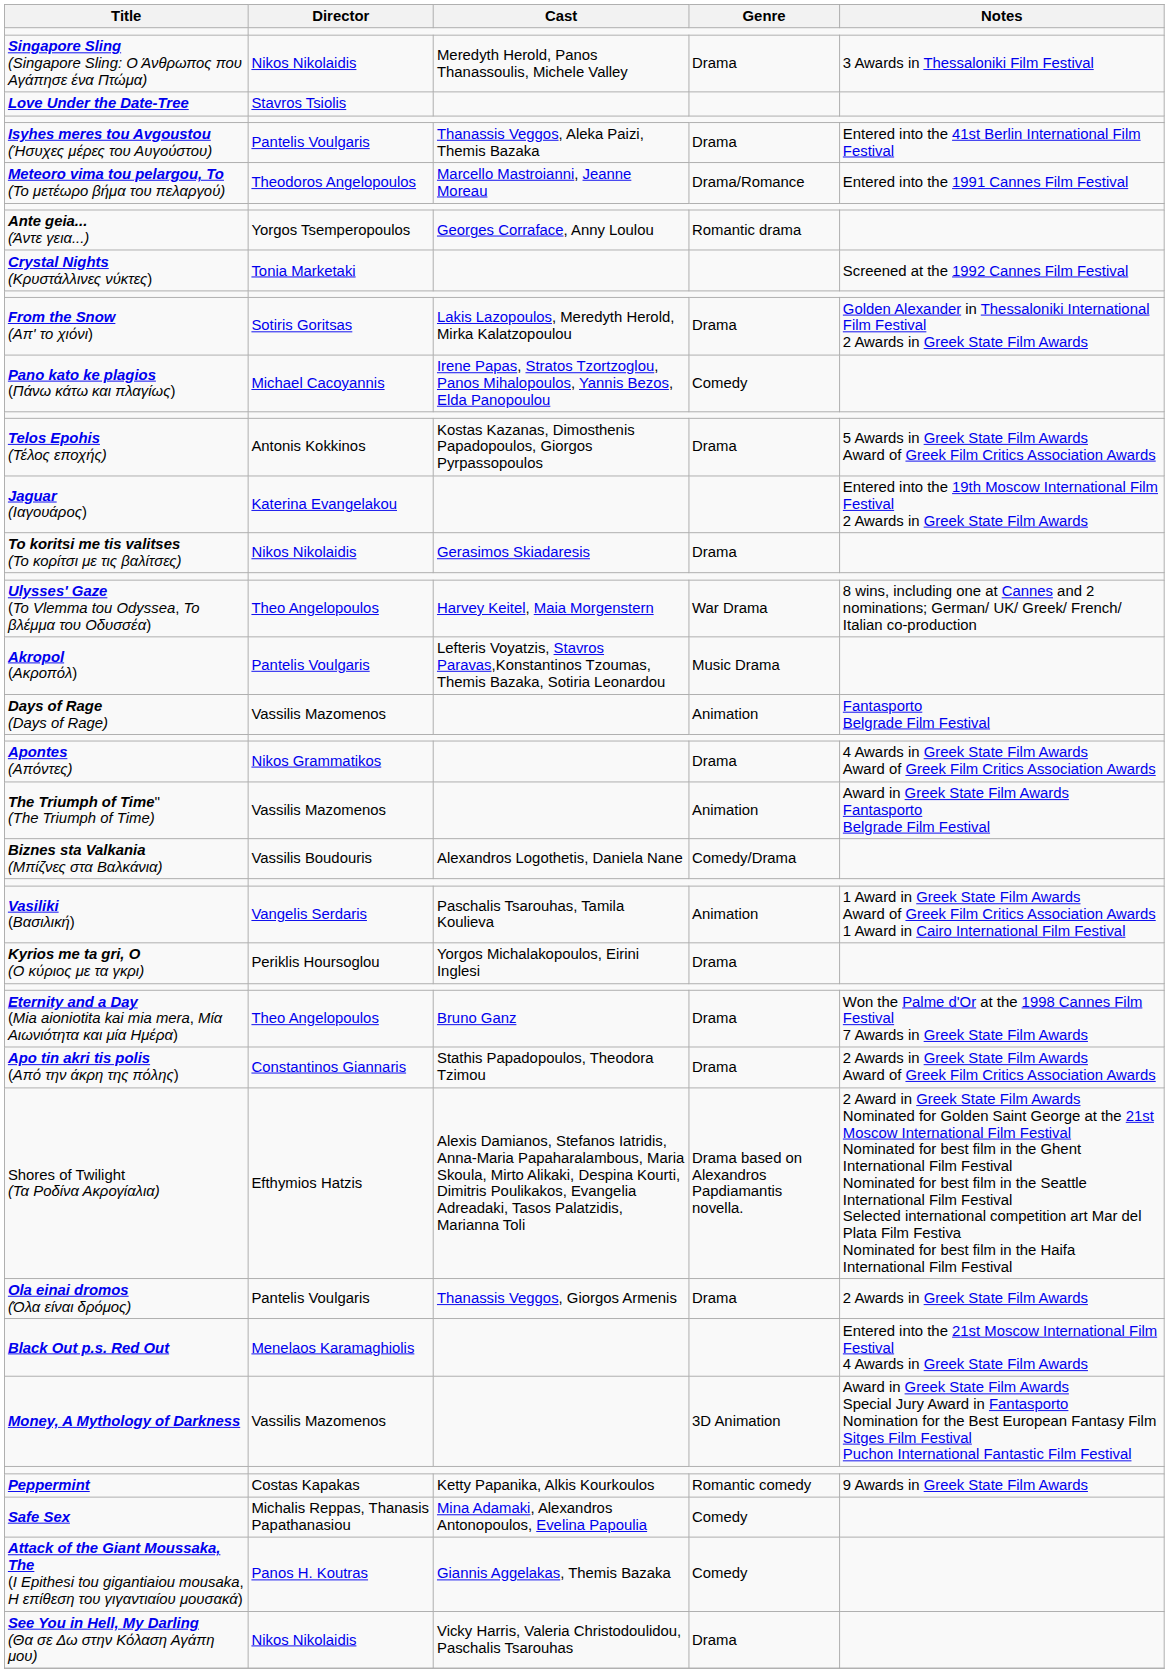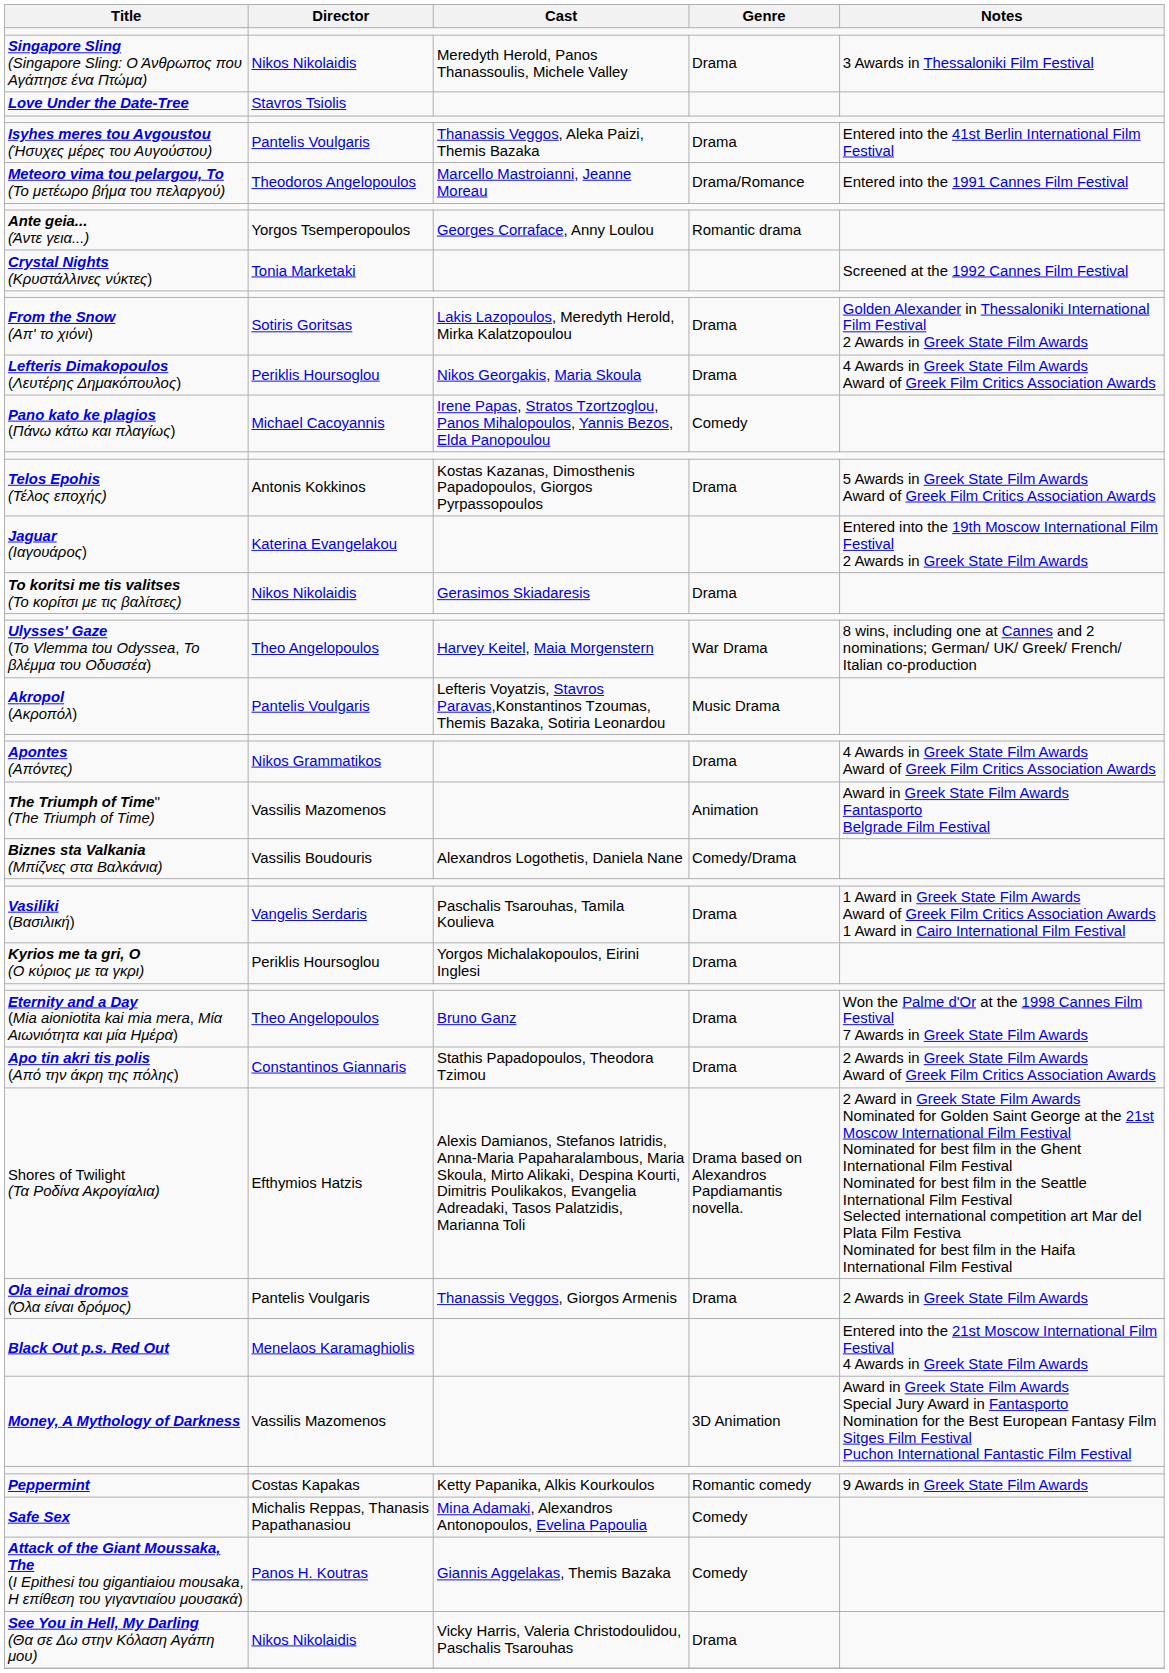+ row: (94, 374)
- row: (58, 714)
(725, 914) Animation -> (714, 914) Drama
